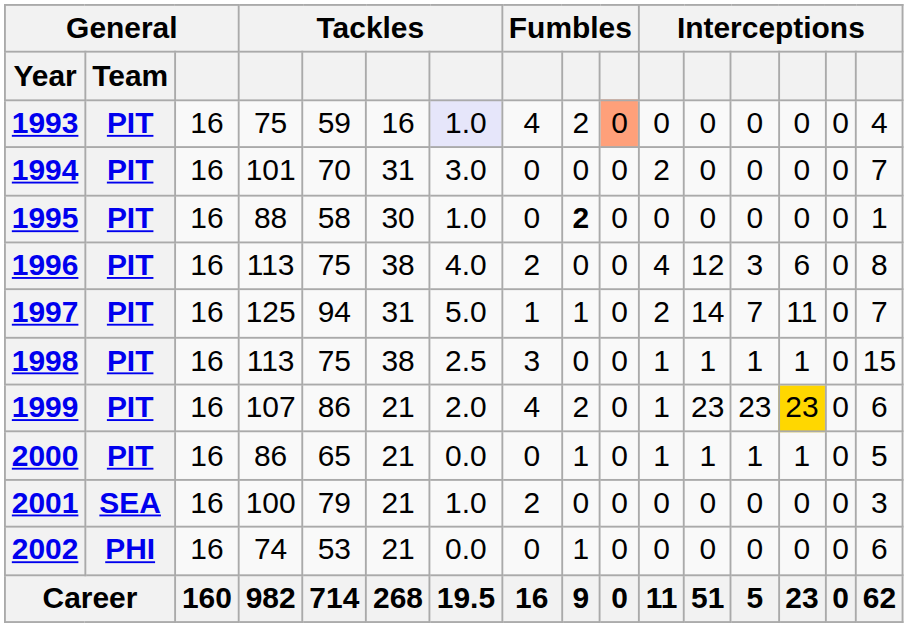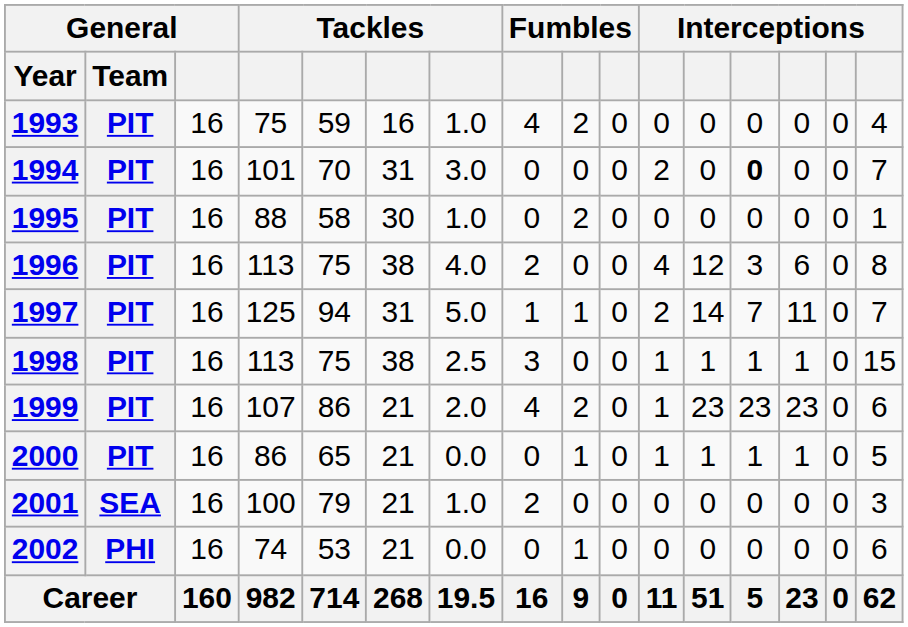(466, 123) lavender background -> (466, 123) no background
(619, 123) lightsalmon background -> (619, 123) no background
(755, 170) normal -> (755, 170) bold
(581, 218) bold -> (581, 218) normal
(802, 407) gold background -> (802, 407) no background
